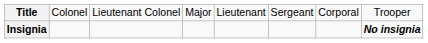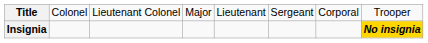(392, 29) no background -> (392, 29) gold background
